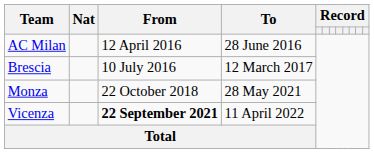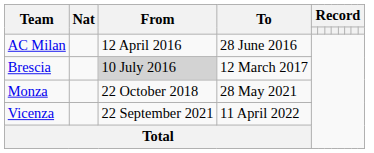(139, 68) no background -> (139, 68) lightgrey background
(160, 113) bold -> (157, 113) normal
